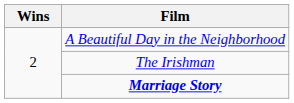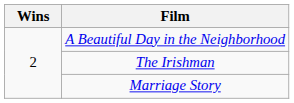(175, 86) bold -> (175, 86) normal
